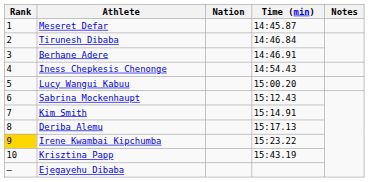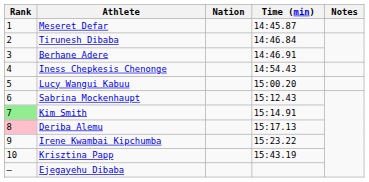(9, 112) no background -> (9, 112) lightgreen background
(9, 127) no background -> (9, 127) pink background
(9, 141) gold background -> (9, 141) no background
